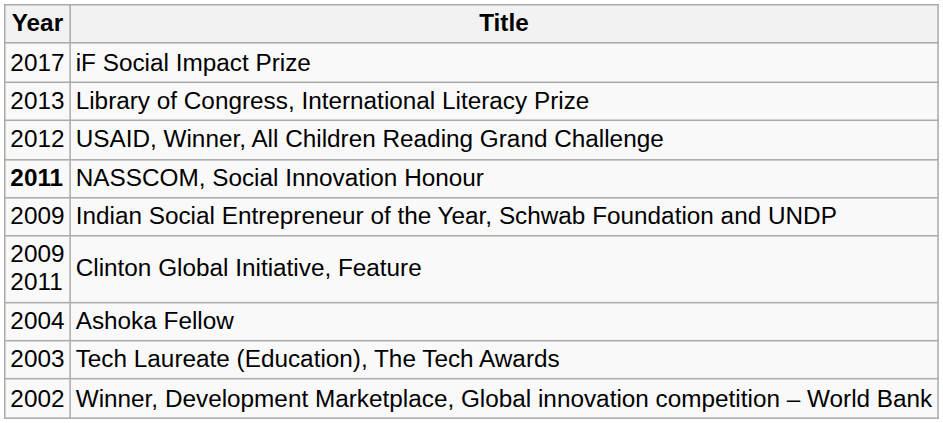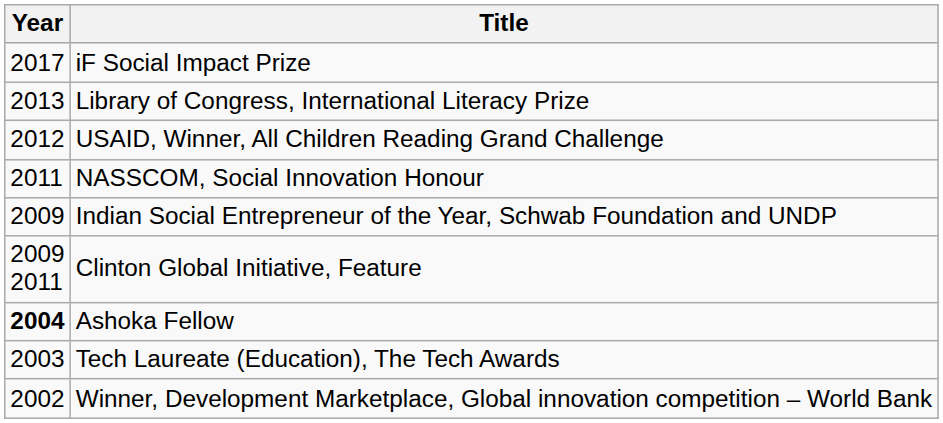(37, 178) bold -> (37, 178) normal
(37, 321) normal -> (37, 321) bold
